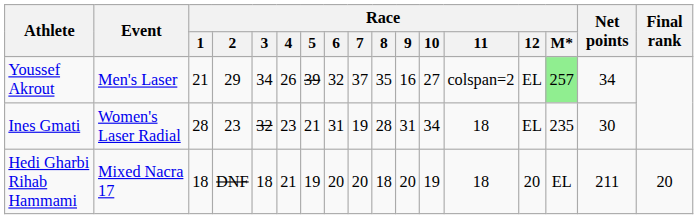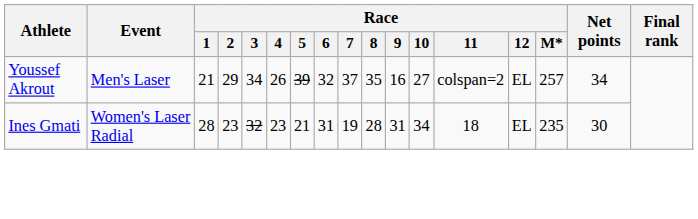(562, 80) lightgreen background -> (552, 80) no background
- row: (49, 181)
